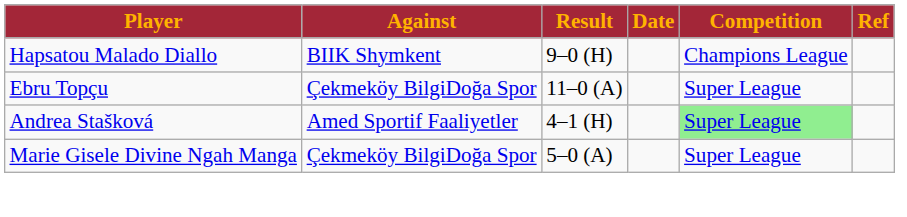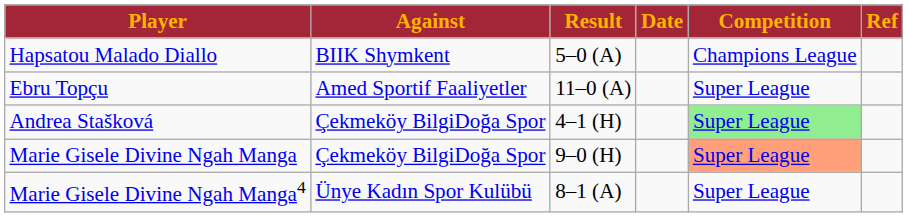(579, 54) 9–0 (H) -> (588, 54) 5–0 (A)
(422, 88) Çekmeköy BilgiDoğa Spor -> (421, 88) Amed Sportif Faaliyetler
(412, 121) Amed Sportif Faaliyetler -> (430, 121) Çekmeköy BilgiDoğa Spor
(579, 155) 5–0 (A) -> (588, 155) 9–0 (H)
(742, 155) no background -> (751, 155) lightsalmon background
+ row: (158, 191)
